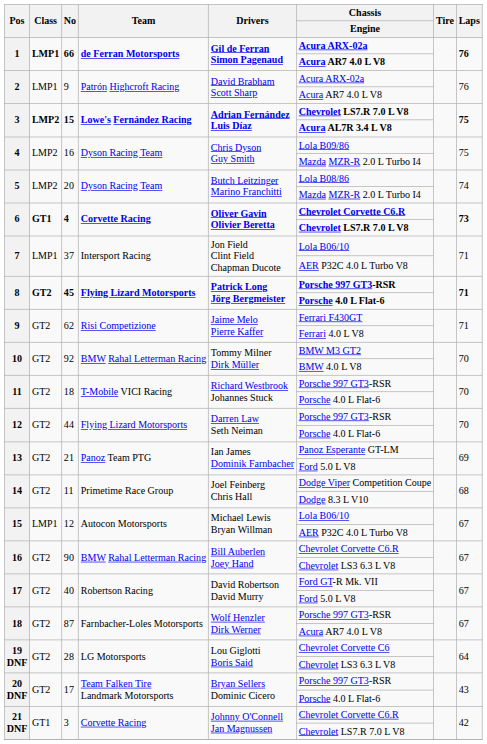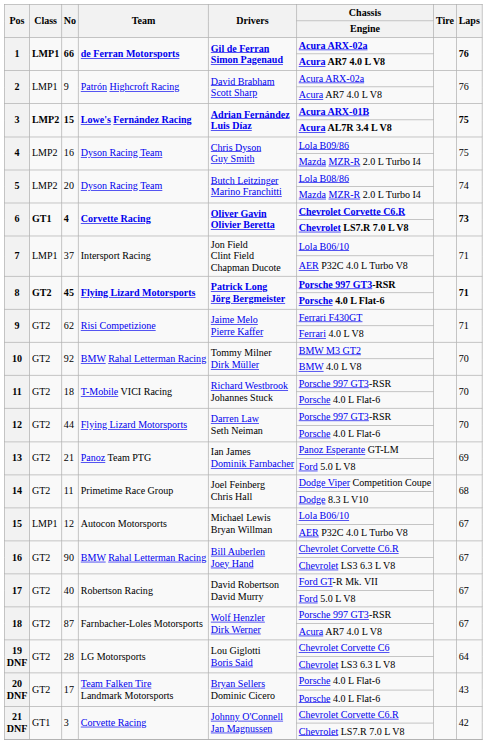(354, 112) Chevrolet LS7.R 7.0 L V8 -> (334, 112) Acura ARX-01B
(345, 681) Porsche 997 GT3-RSR -> (339, 681) Porsche 4.0 L Flat-6
